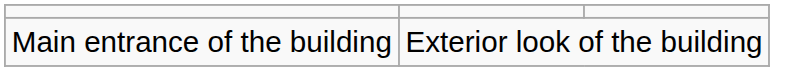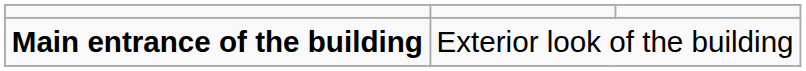(202, 41) normal -> (217, 41) bold
